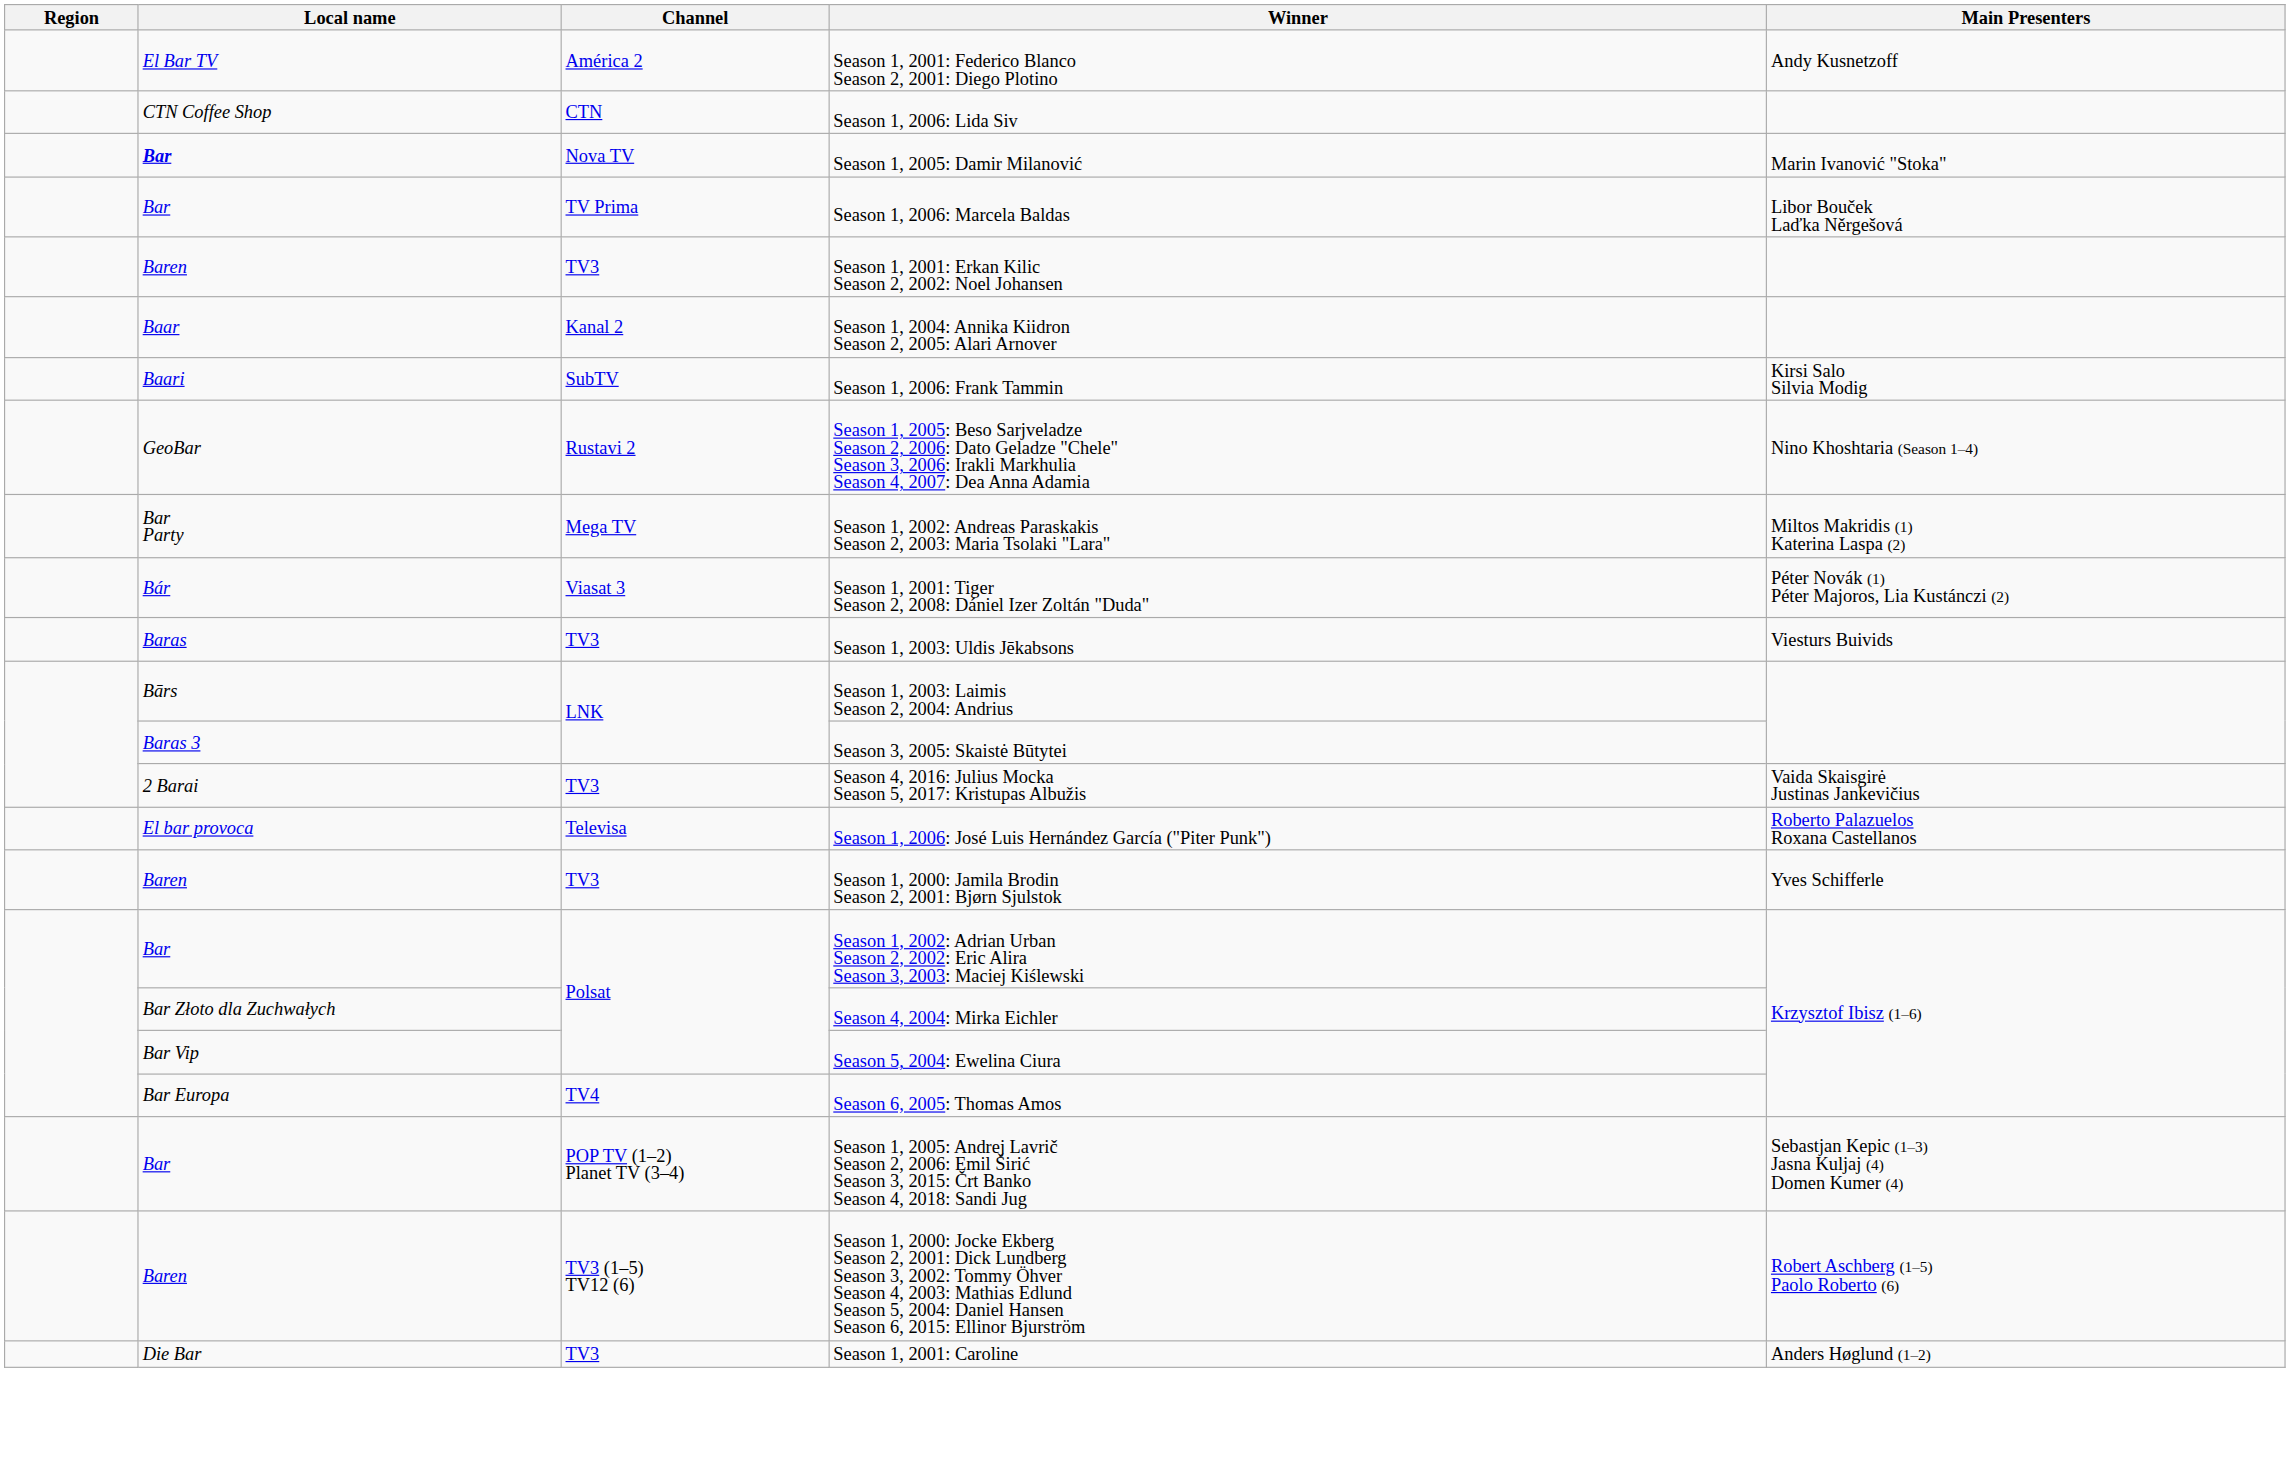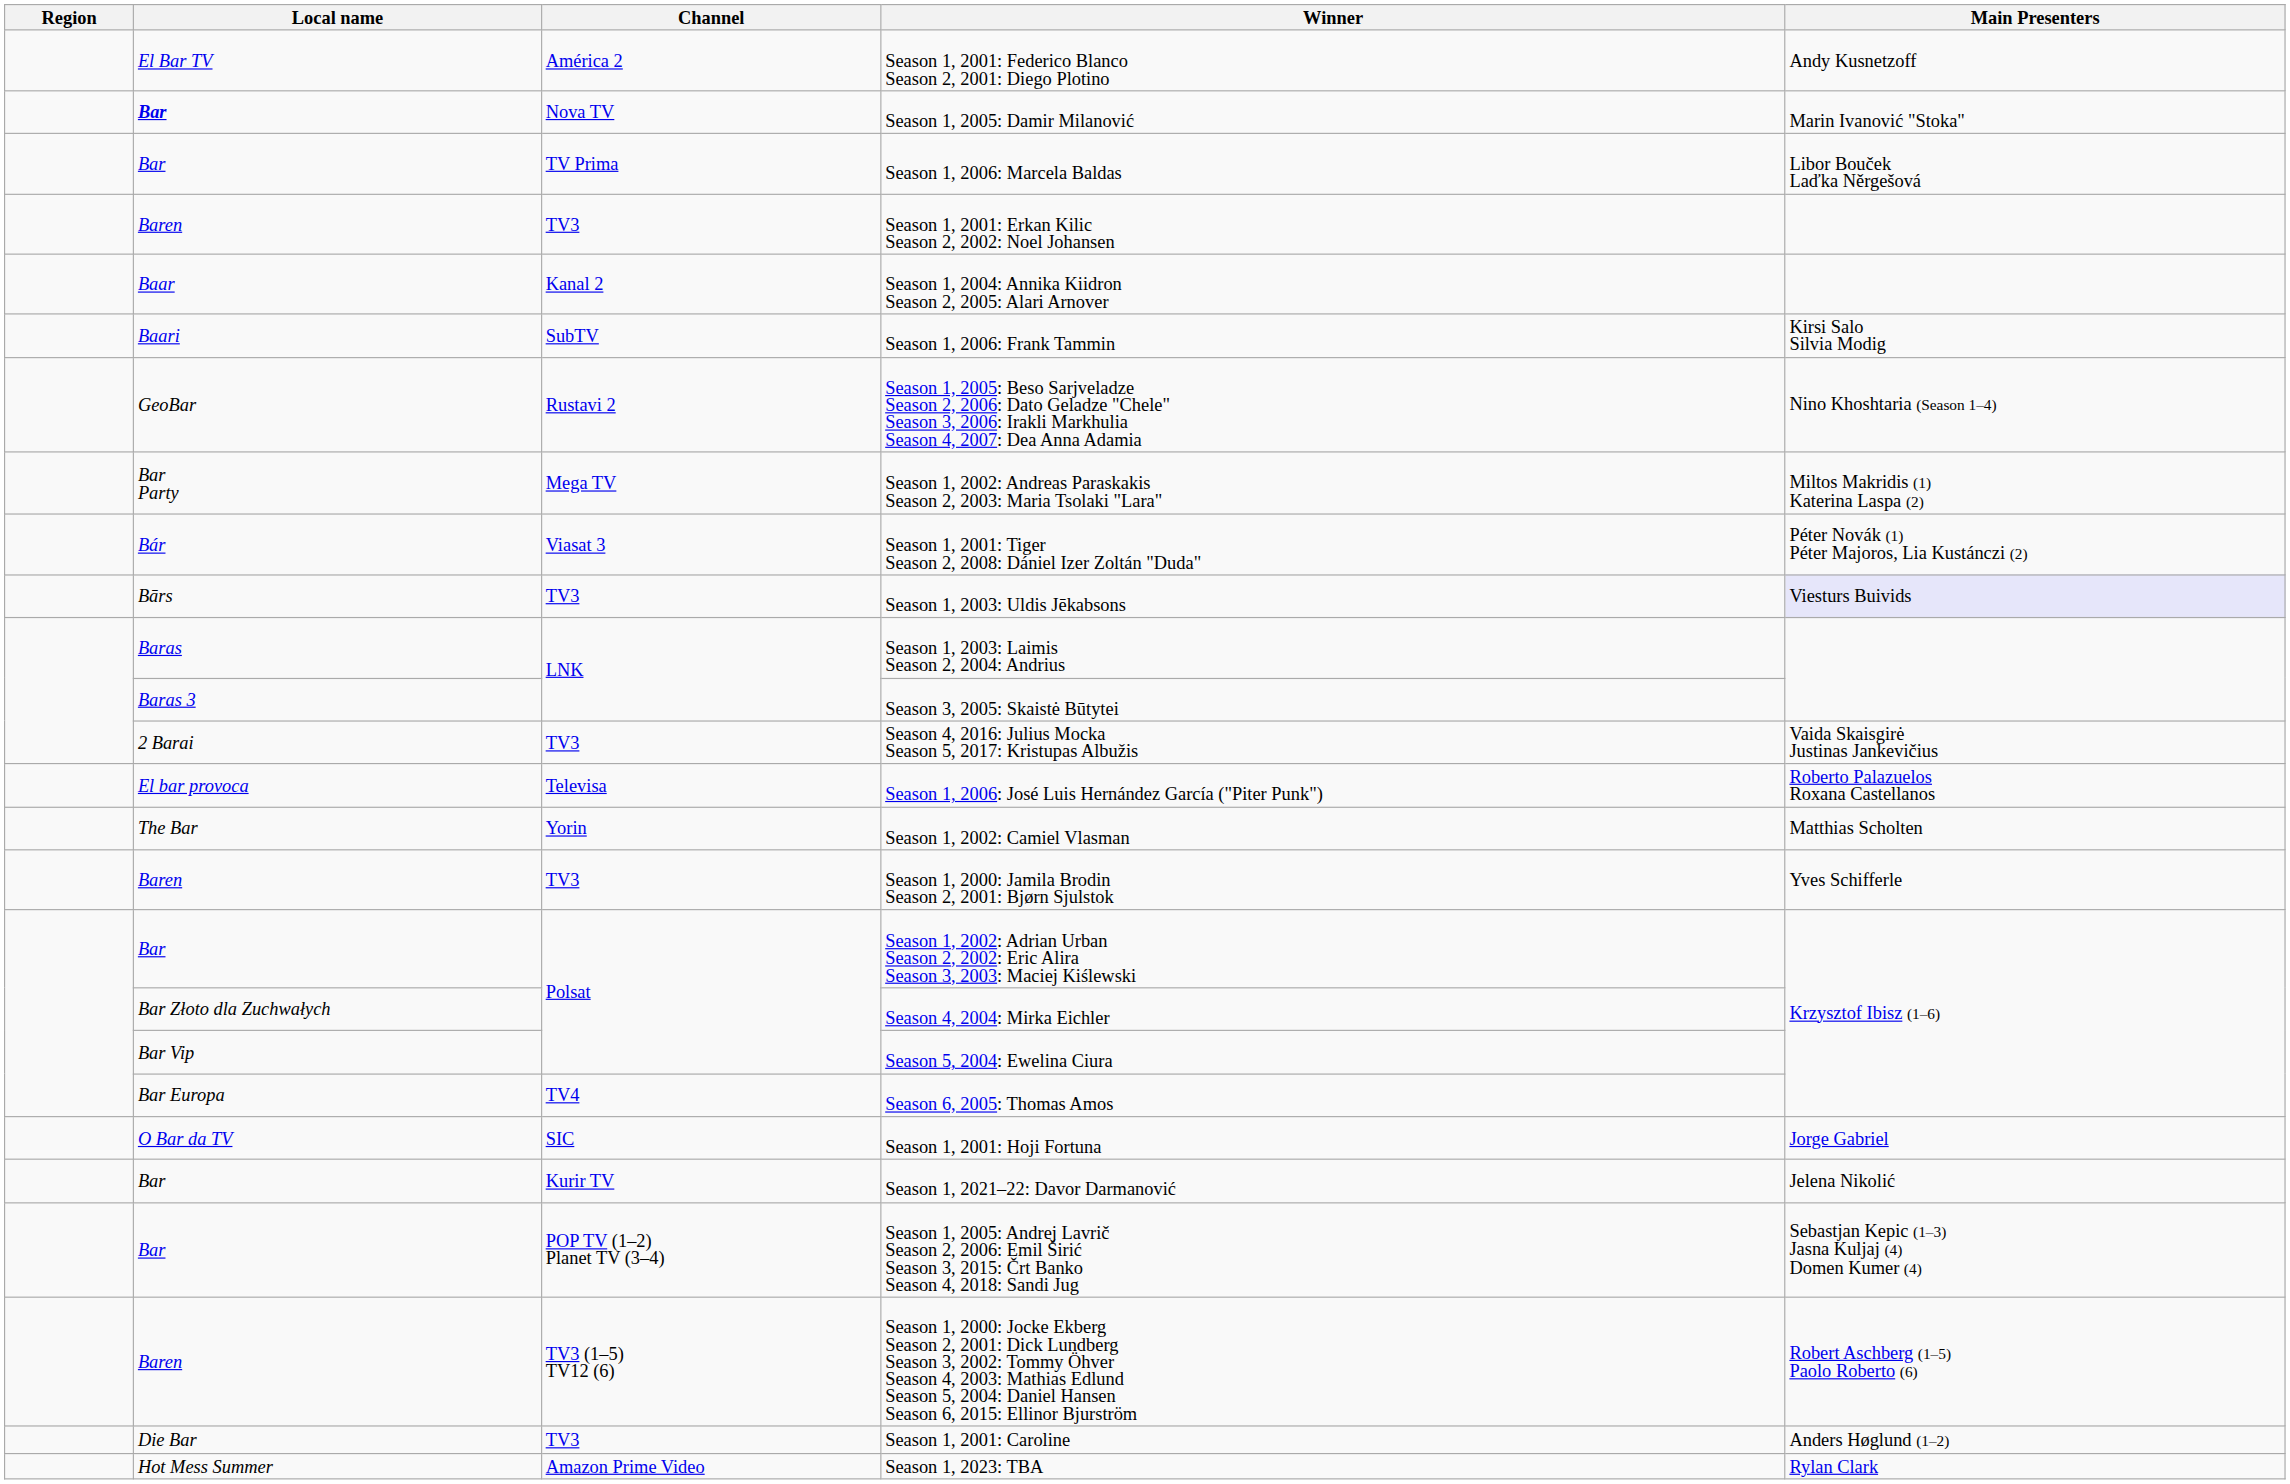- row: (926, 121)
(165, 639) Baras -> (155, 596) Bārs
(1832, 639) no background -> (1850, 596) lavender background
(160, 691) Bārs -> (160, 648) Baras
+ row: (1007, 837)
+ row: (993, 1147)
+ row: (1031, 1190)
+ row: (964, 1466)
